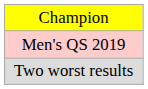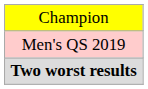(74, 71) normal -> (74, 71) bold
